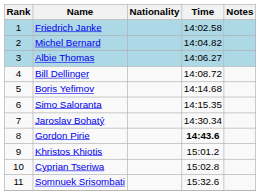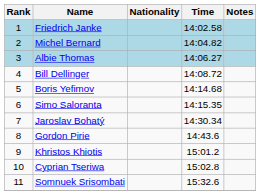(203, 136) bold -> (203, 136) normal
